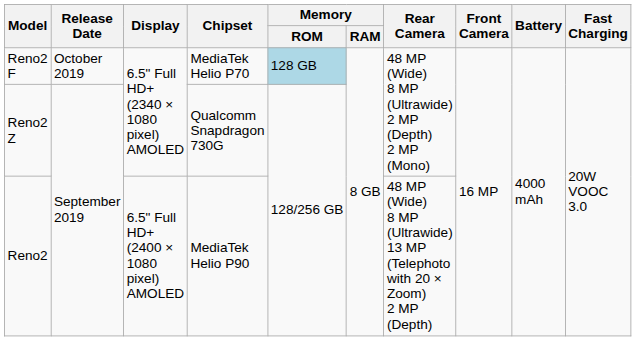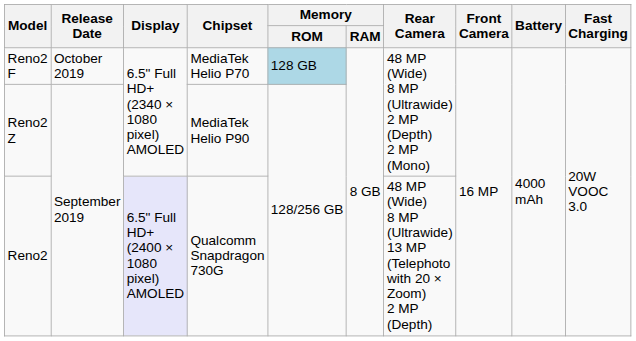(227, 130) Qualcomm Snapdragon 730G -> (220, 130) MediaTek Helio P90
(155, 255) no background -> (155, 255) lavender background
(220, 255) MediaTek Helio P90 -> (227, 255) Qualcomm Snapdragon 730G
